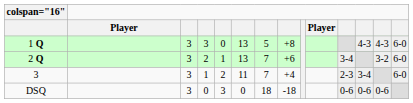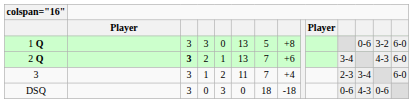(364, 43) 4-3 -> (364, 43) 0-6
(382, 43) 4-3 -> (382, 43) 3-2
(189, 59) normal -> (189, 59) bold
(382, 59) 3-2 -> (382, 59) 4-3
(364, 91) 0-6 -> (364, 91) 4-3
